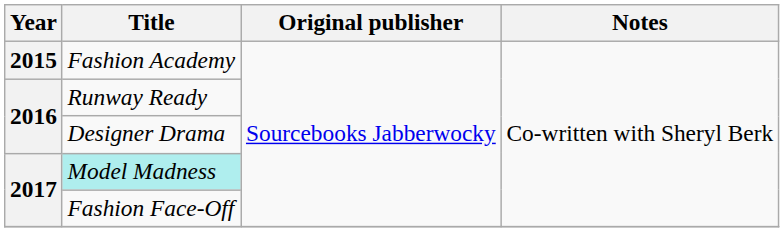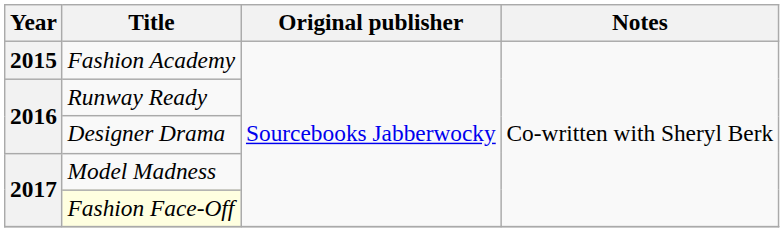(142, 171) paleturquoise background -> (142, 171) no background
(151, 208) no background -> (151, 208) lightyellow background
